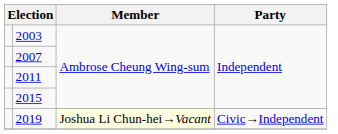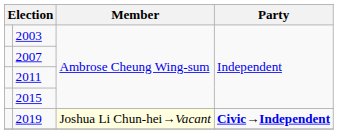(270, 118) normal -> (274, 118) bold
